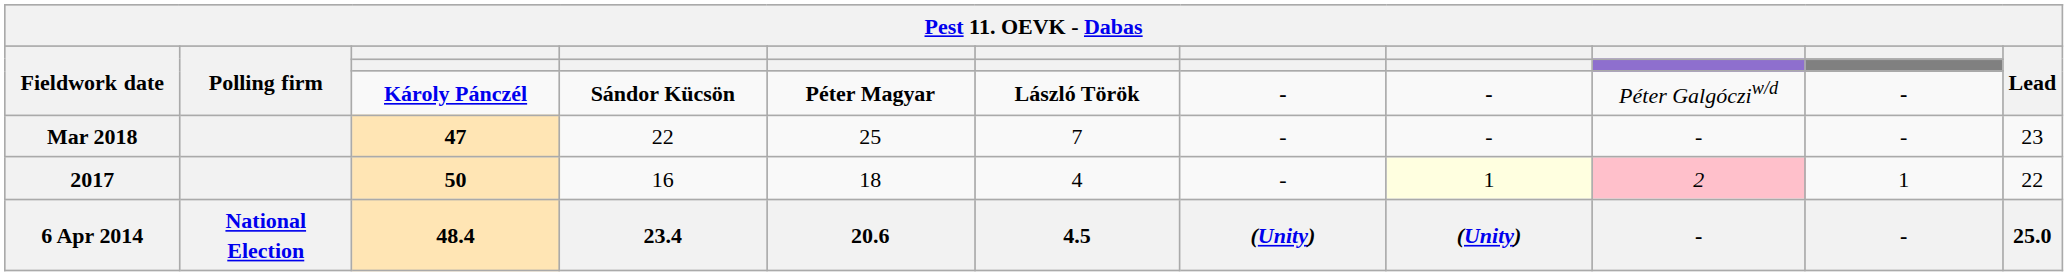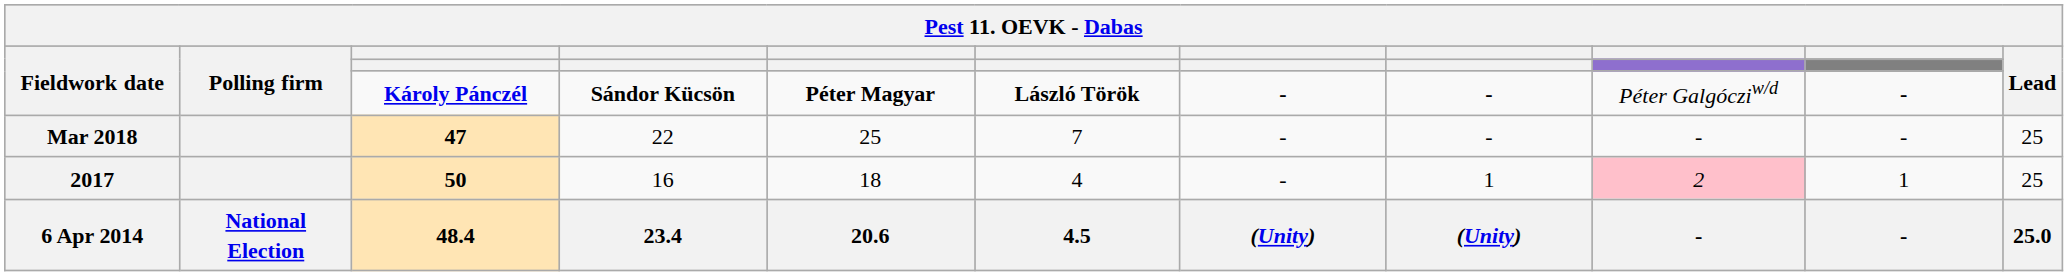(2032, 137) 23 -> (2032, 137) 25
(1489, 179) lightyellow background -> (1489, 179) no background
(2032, 179) 22 -> (2032, 179) 25
